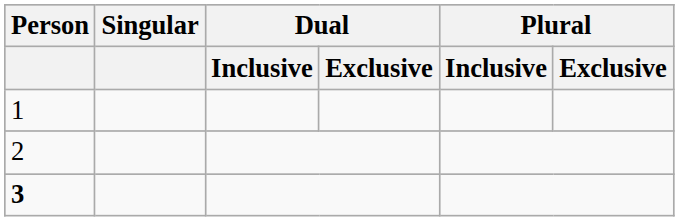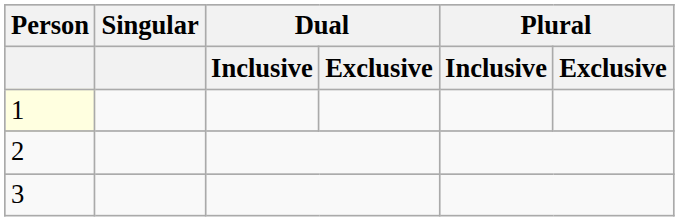(18, 109) no background -> (18, 109) lightyellow background
(18, 194) bold -> (18, 194) normal
